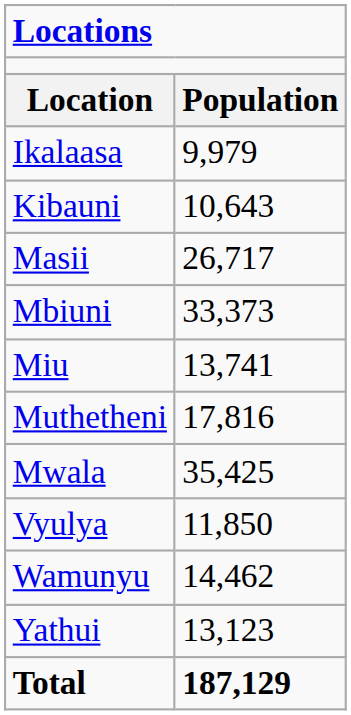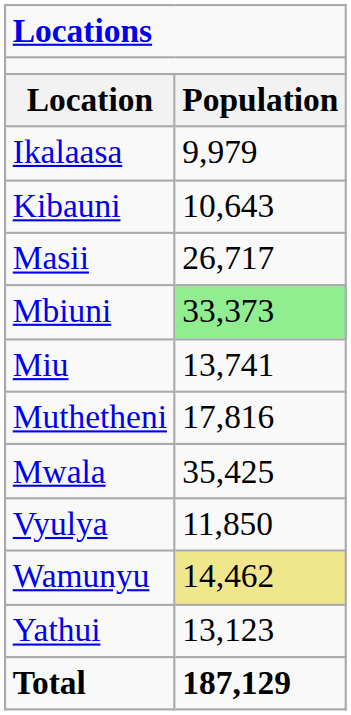(228, 311) no background -> (228, 311) lightgreen background
(228, 576) no background -> (228, 576) khaki background
